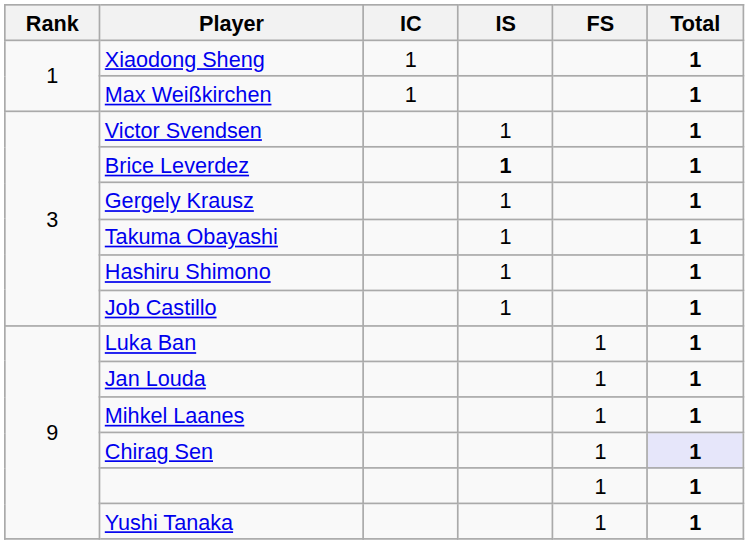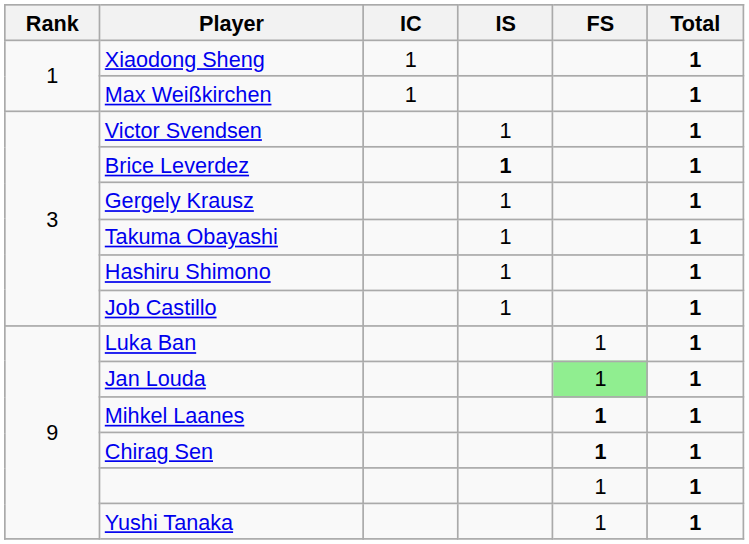(600, 379) no background -> (600, 379) lightgreen background
(600, 415) normal -> (600, 415) bold
(600, 450) normal -> (600, 450) bold
(695, 450) lavender background -> (695, 450) no background
